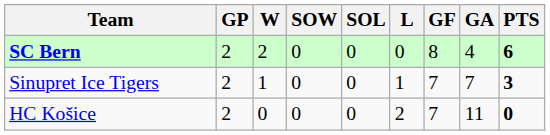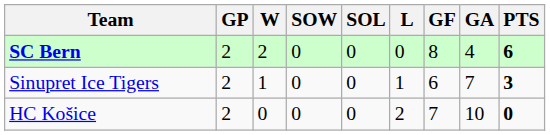(433, 82) 7 -> (433, 82) 6
(474, 113) 11 -> (475, 113) 10
